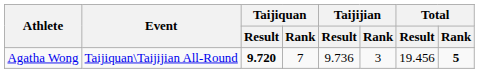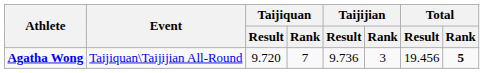(43, 58) normal -> (45, 58) bold
(262, 58) bold -> (266, 58) normal
